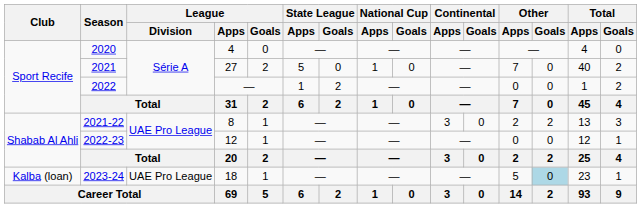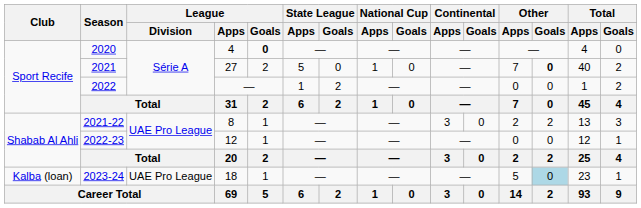(265, 50) normal -> (265, 50) bold
(550, 68) normal -> (550, 68) bold
